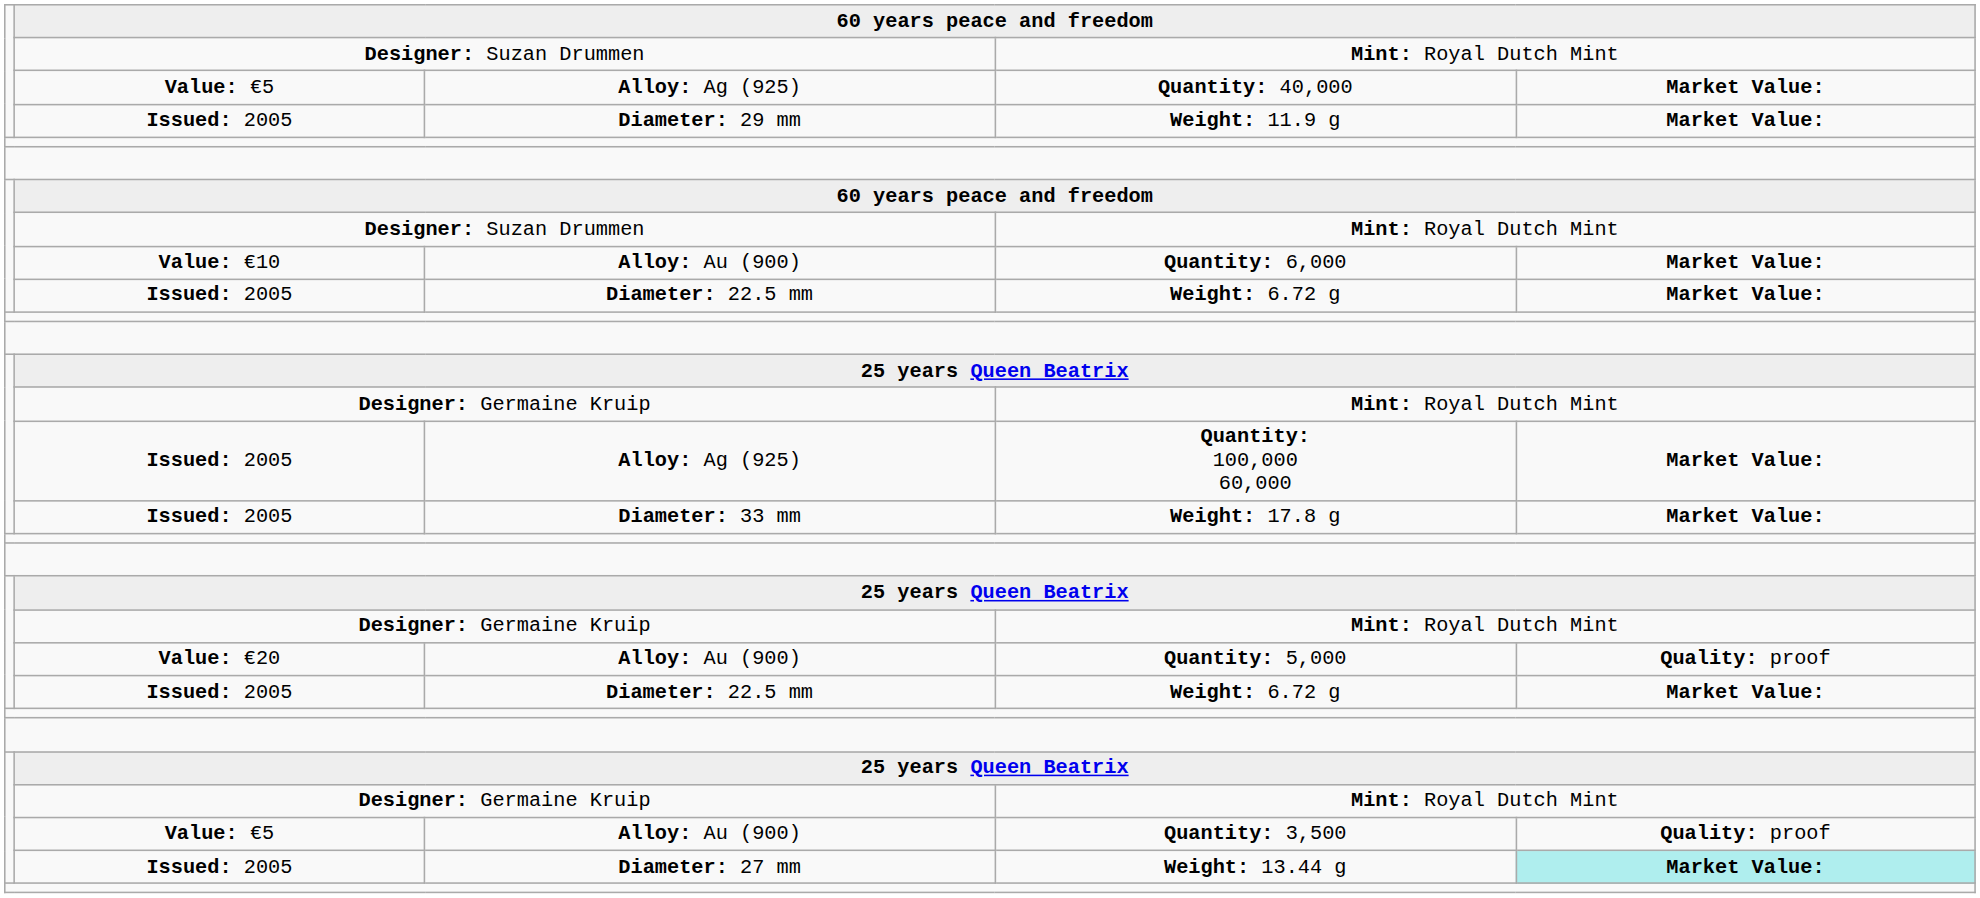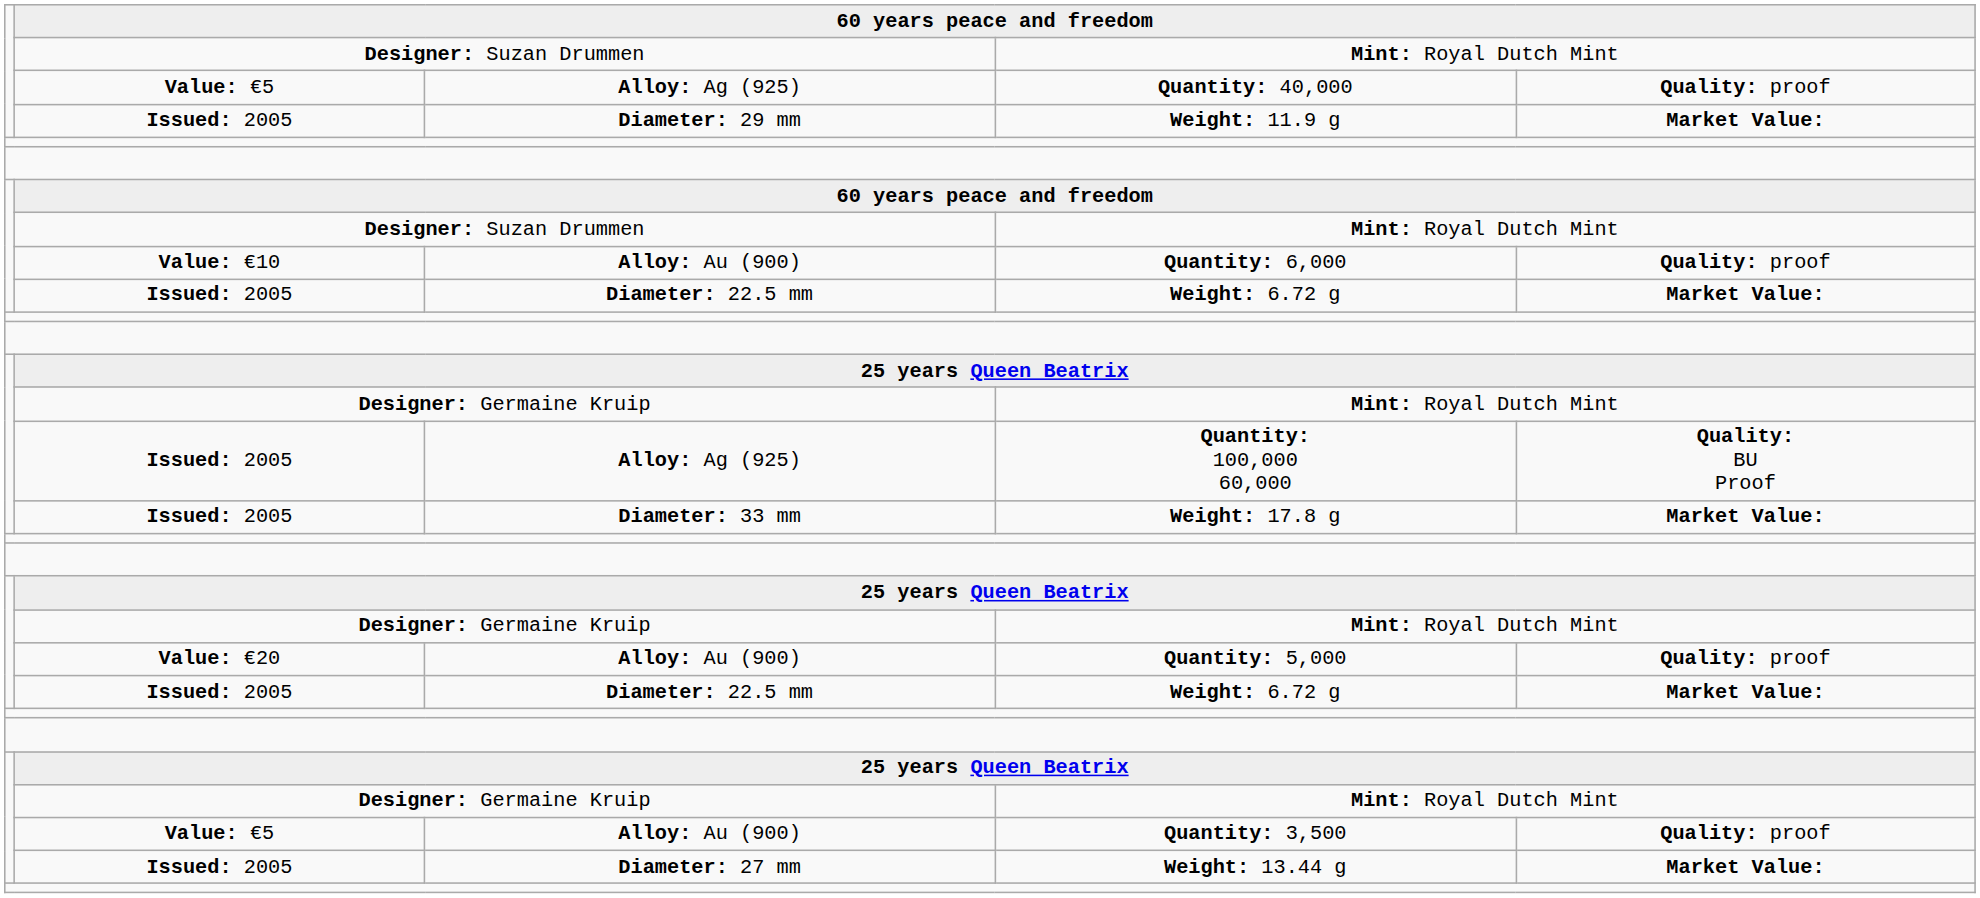(1745, 87) Market Value: -> (1745, 87) Quality: proof
(1745, 262) Market Value: -> (1745, 262) Quality: proof
(1745, 461) Market Value: -> (1745, 461) Quality: BU Proof
(1745, 867) paleturquoise background -> (1745, 867) no background
